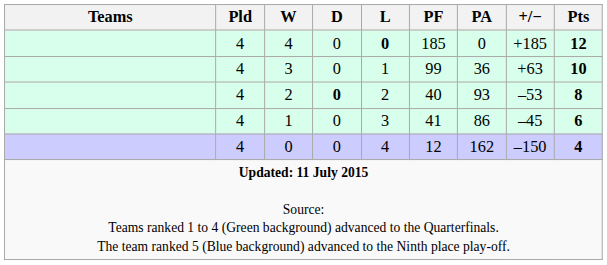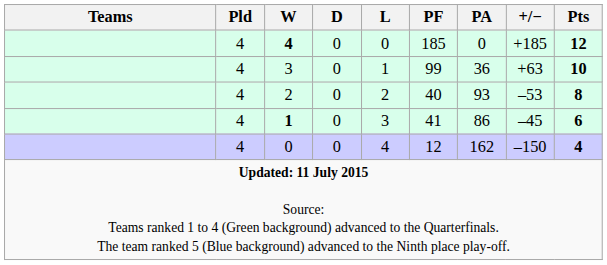(289, 43) normal -> (289, 43) bold
(385, 43) bold -> (385, 43) normal
(337, 95) bold -> (337, 95) normal
(289, 120) normal -> (289, 120) bold
